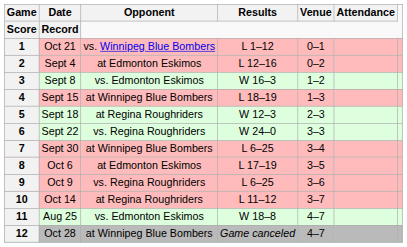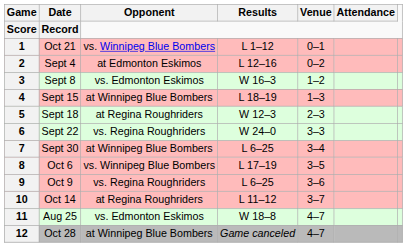(149, 166) at Edmonton Eskimos -> (149, 166) vs. Winnipeg Blue Bombers
